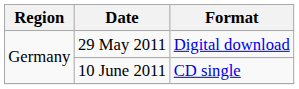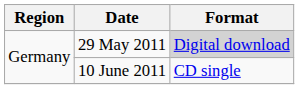(232, 44) no background -> (232, 44) lightgrey background
